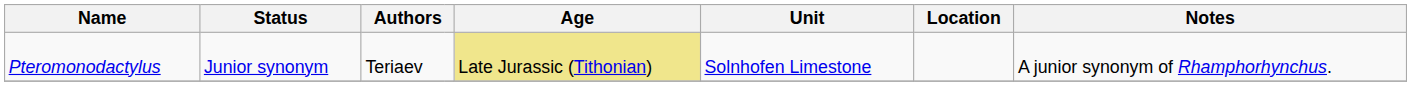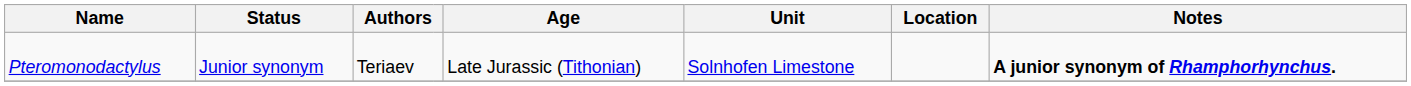(555, 66) khaki background -> (544, 66) no background
(1175, 66) normal -> (1165, 66) bold
